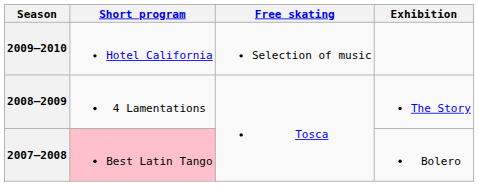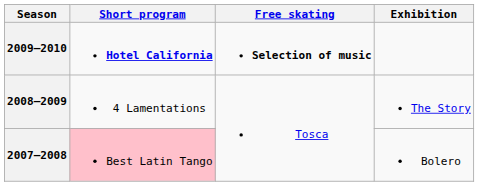(142, 55) normal -> (142, 55) bold
(295, 55) normal -> (295, 55) bold
